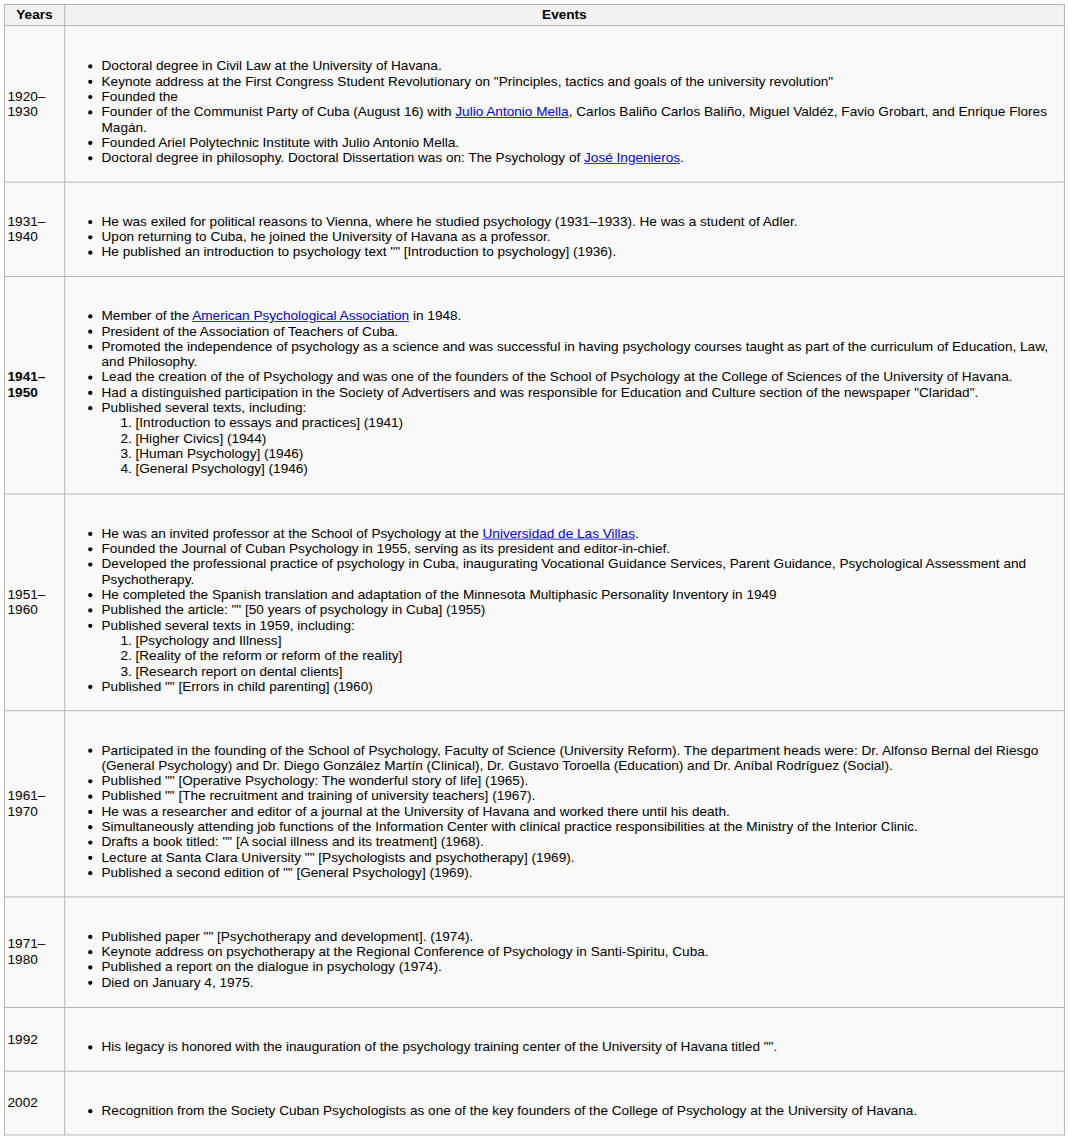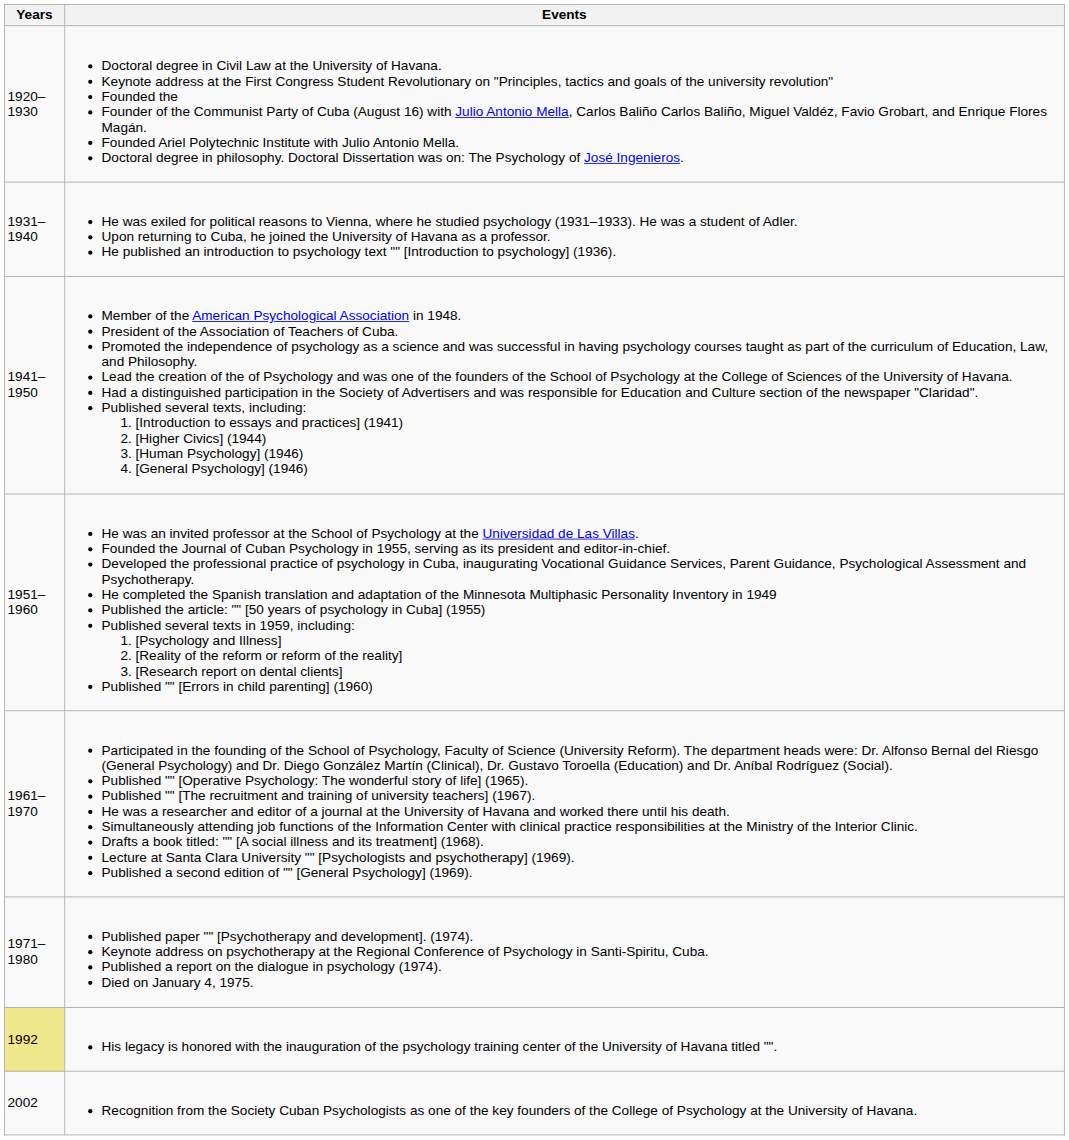(26, 385) bold -> (26, 385) normal
(23, 1039) no background -> (23, 1039) khaki background
